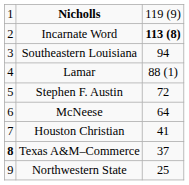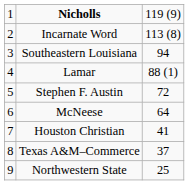(163, 33) bold -> (163, 33) normal
(10, 151) bold -> (10, 151) normal
